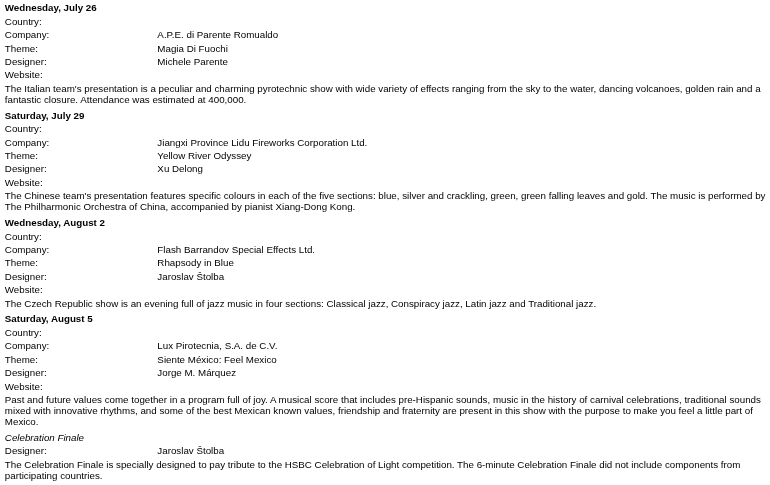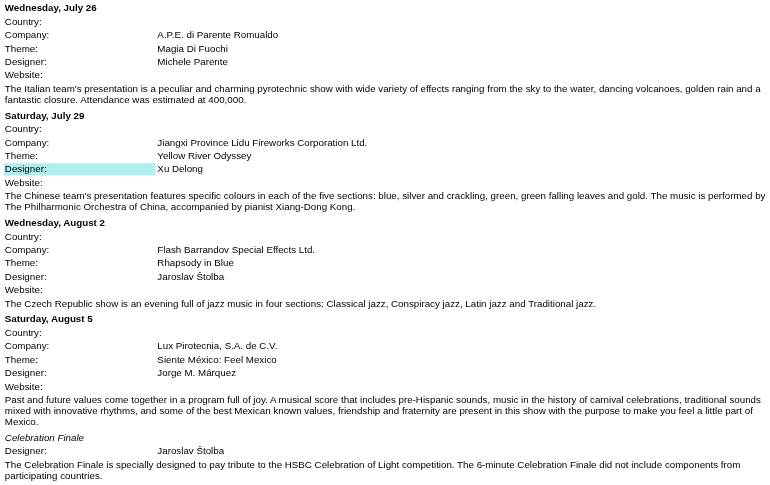(26, 169) no background -> (26, 169) paleturquoise background
